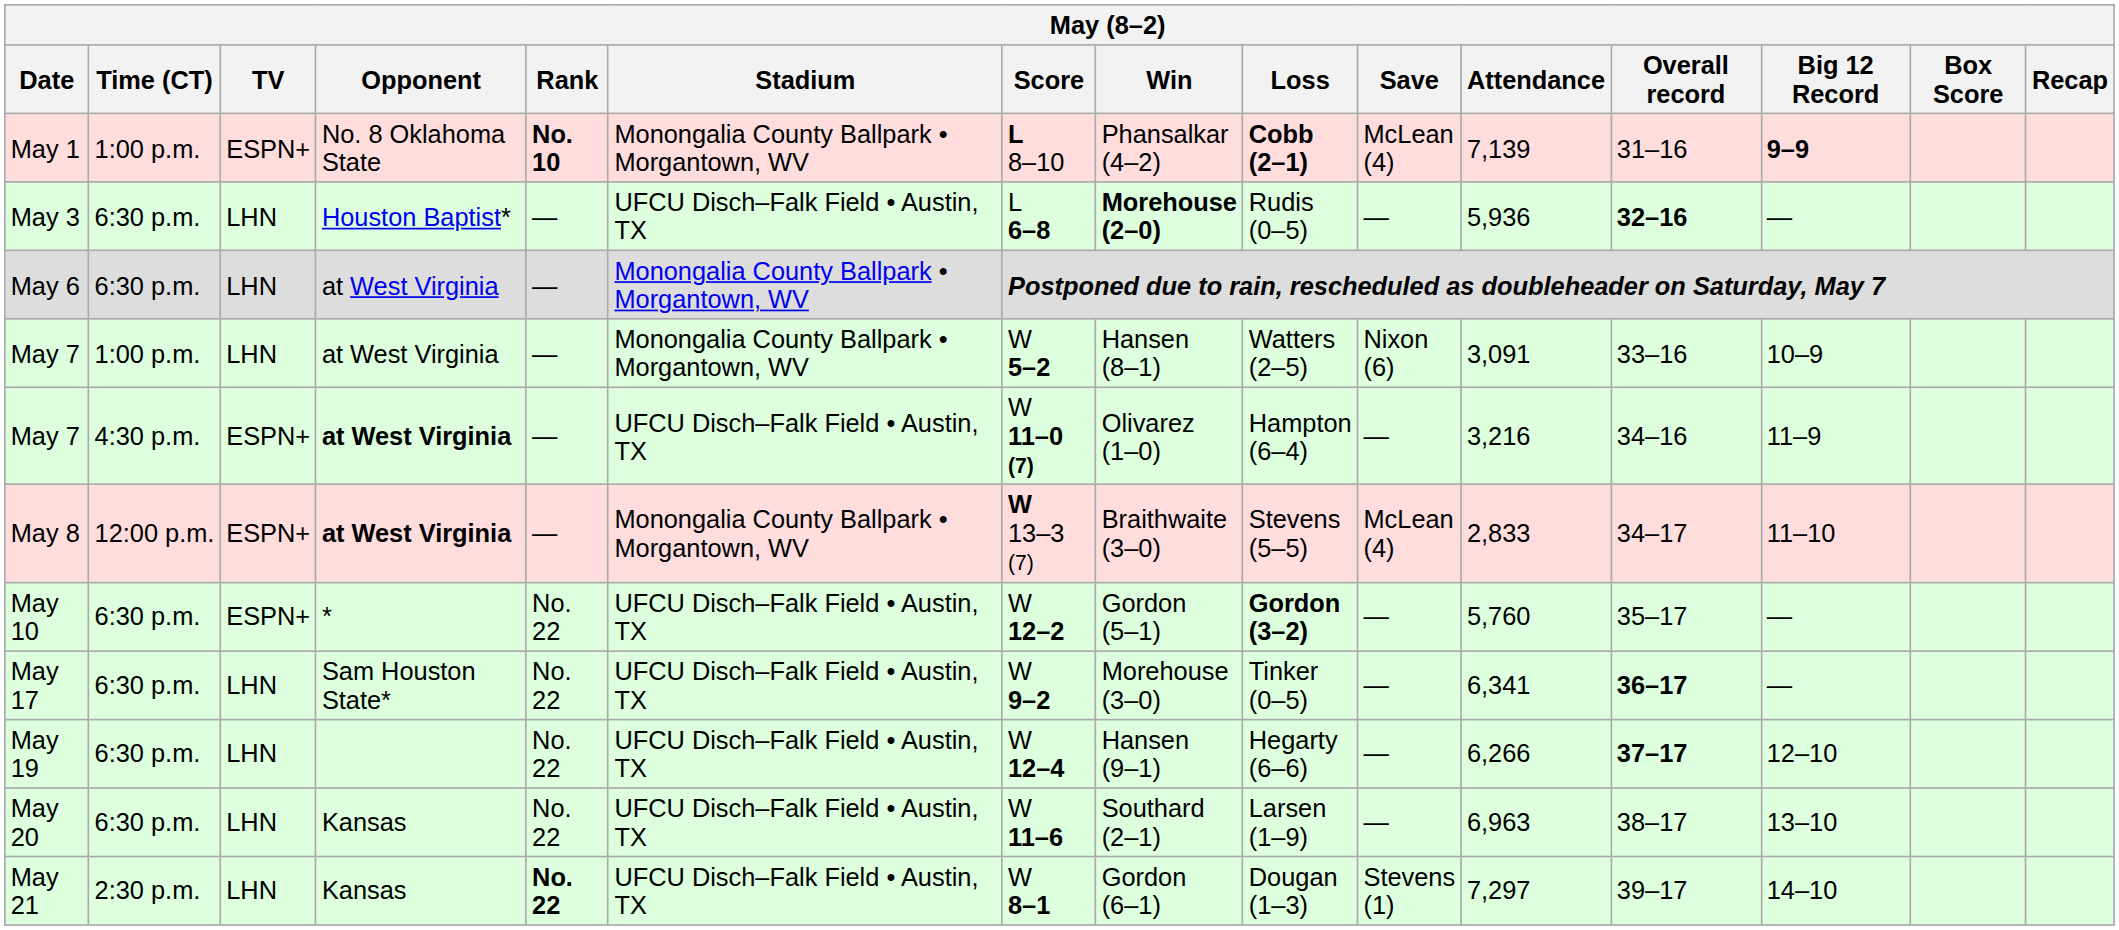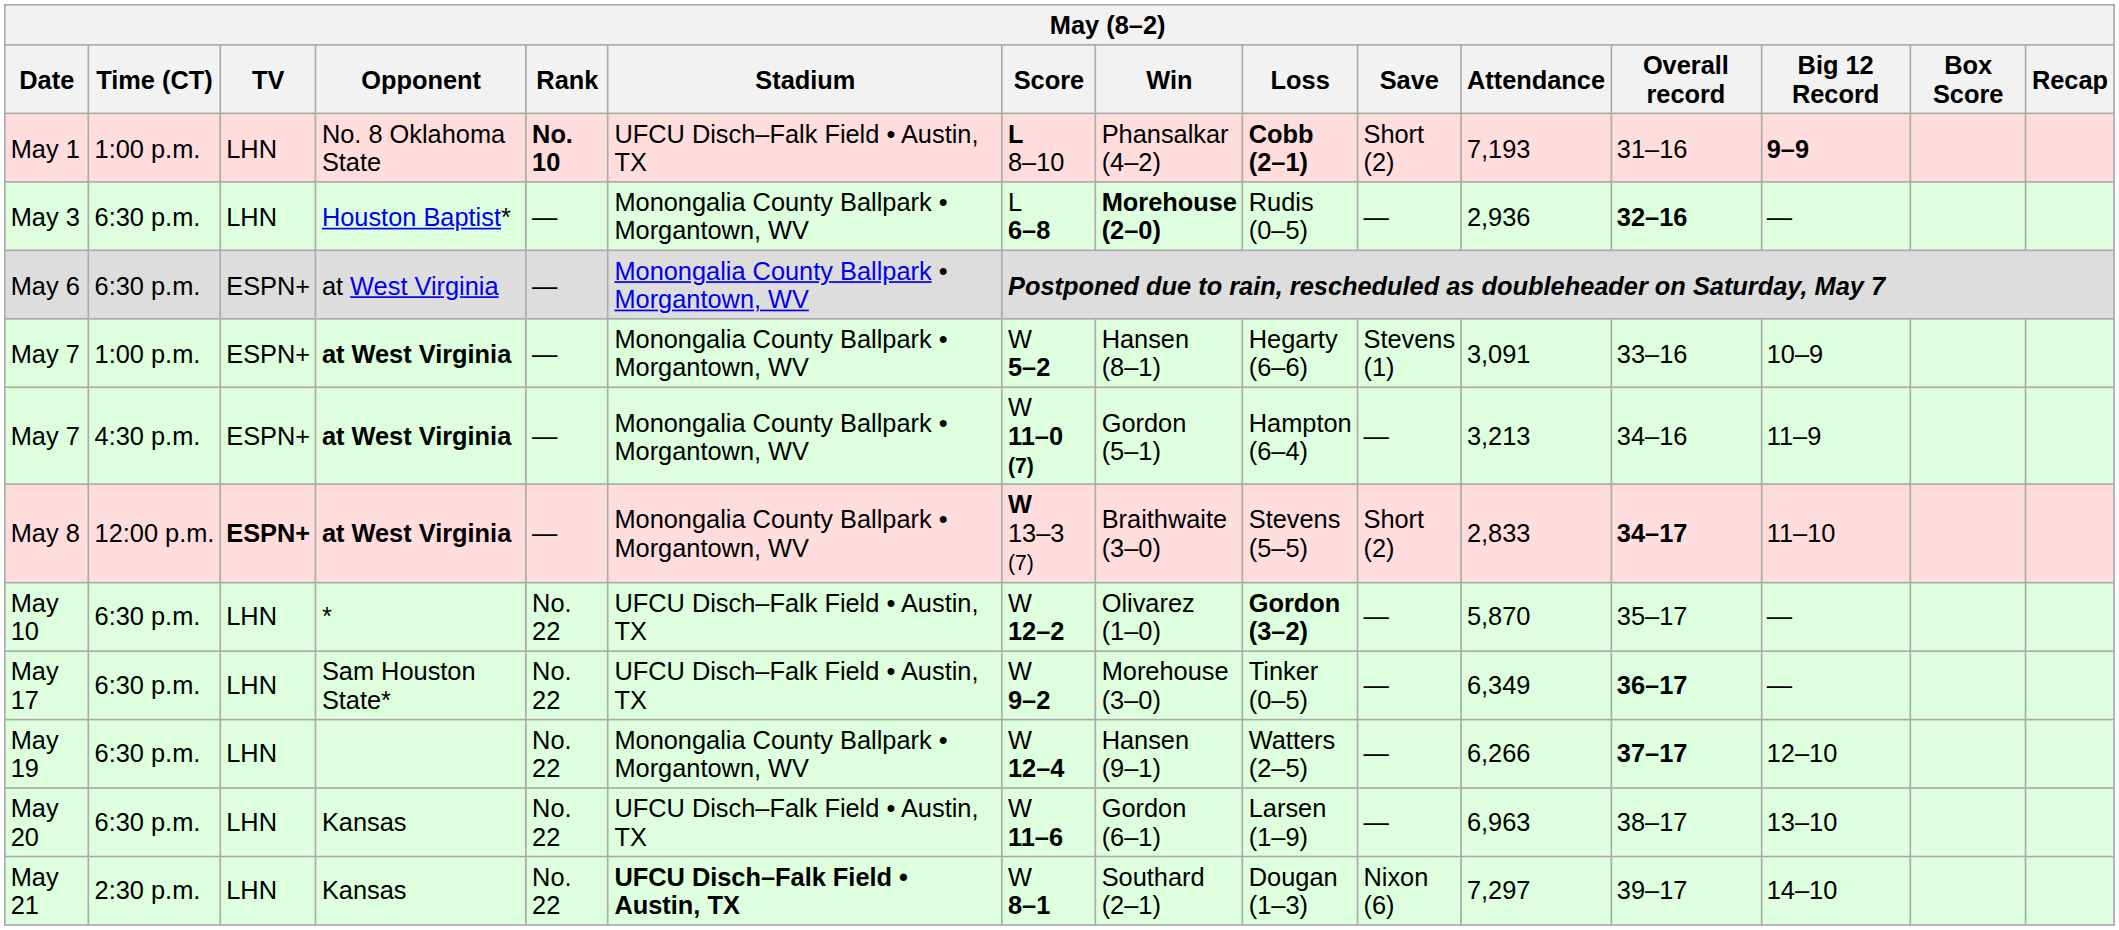(268, 148) ESPN+ -> (252, 148) LHN
(781, 148) Monongalia County Ballpark • Morgantown, WV -> (796, 148) UFCU Disch–Falk Field • Austin, TX
(1409, 148) McLean (4) -> (1394, 148) Short (2)
(1499, 148) 7,139 -> (1499, 148) 7,193
(796, 216) UFCU Disch–Falk Field • Austin, TX -> (781, 216) Monongalia County Ballpark • Morgantown, WV
(1499, 216) 5,936 -> (1499, 216) 2,936
(252, 285) LHN -> (268, 285) ESPN+
(252, 354) LHN -> (268, 354) ESPN+
(410, 354) normal -> (417, 354) bold
(1292, 354) Watters (2–5) -> (1293, 354) Hegarty (6–6)
(1396, 354) Nixon (6) -> (1409, 354) Stevens (1)
(796, 436) UFCU Disch–Falk Field • Austin, TX -> (781, 436) Monongalia County Ballpark • Morgantown, WV
(1148, 436) Olivarez (1–0) -> (1144, 436) Gordon (5–1)
(1499, 436) 3,216 -> (1499, 436) 3,213
(268, 533) normal -> (268, 533) bold
(1409, 533) McLean (4) -> (1394, 533) Short (2)
(1652, 533) normal -> (1652, 533) bold
(268, 616) ESPN+ -> (252, 616) LHN
(1144, 616) Gordon (5–1) -> (1148, 616) Olivarez (1–0)
(1499, 616) 5,760 -> (1499, 616) 5,870
(1499, 685) 6,341 -> (1499, 685) 6,349
(796, 753) UFCU Disch–Falk Field • Austin, TX -> (781, 753) Monongalia County Ballpark • Morgantown, WV
(1293, 753) Hegarty (6–6) -> (1292, 753) Watters (2–5)
(1153, 822) Southard (2–1) -> (1144, 822) Gordon (6–1)
(552, 890) bold -> (552, 890) normal
(796, 890) normal -> (761, 890) bold
(1144, 890) Gordon (6–1) -> (1153, 890) Southard (2–1)
(1409, 890) Stevens (1) -> (1396, 890) Nixon (6)
